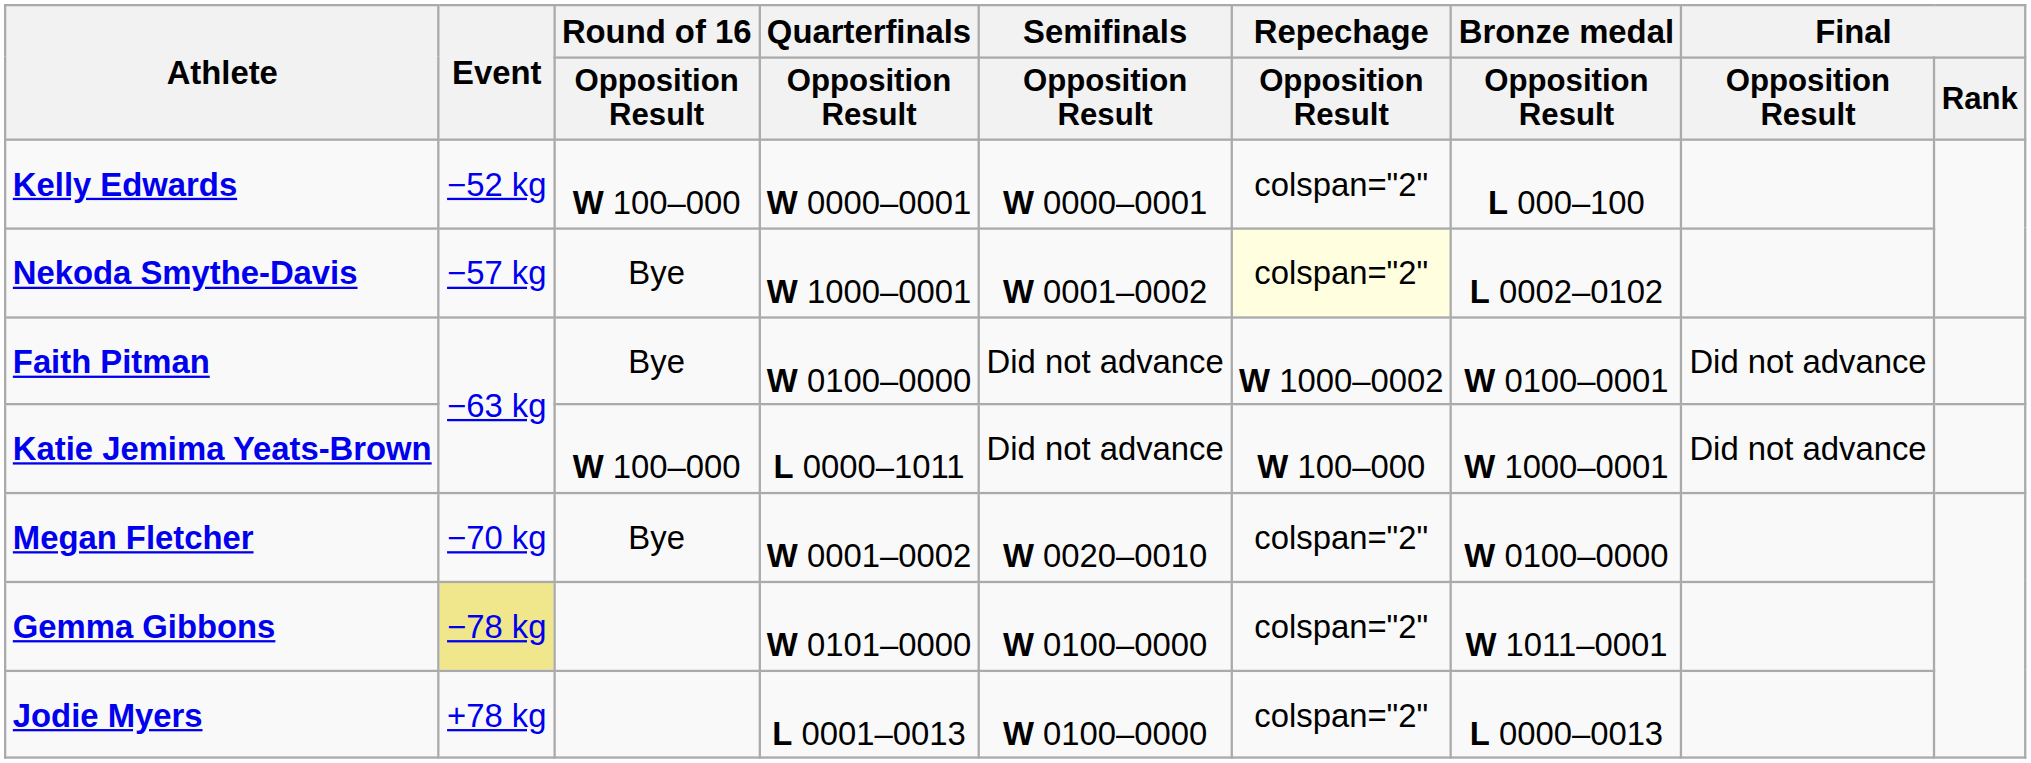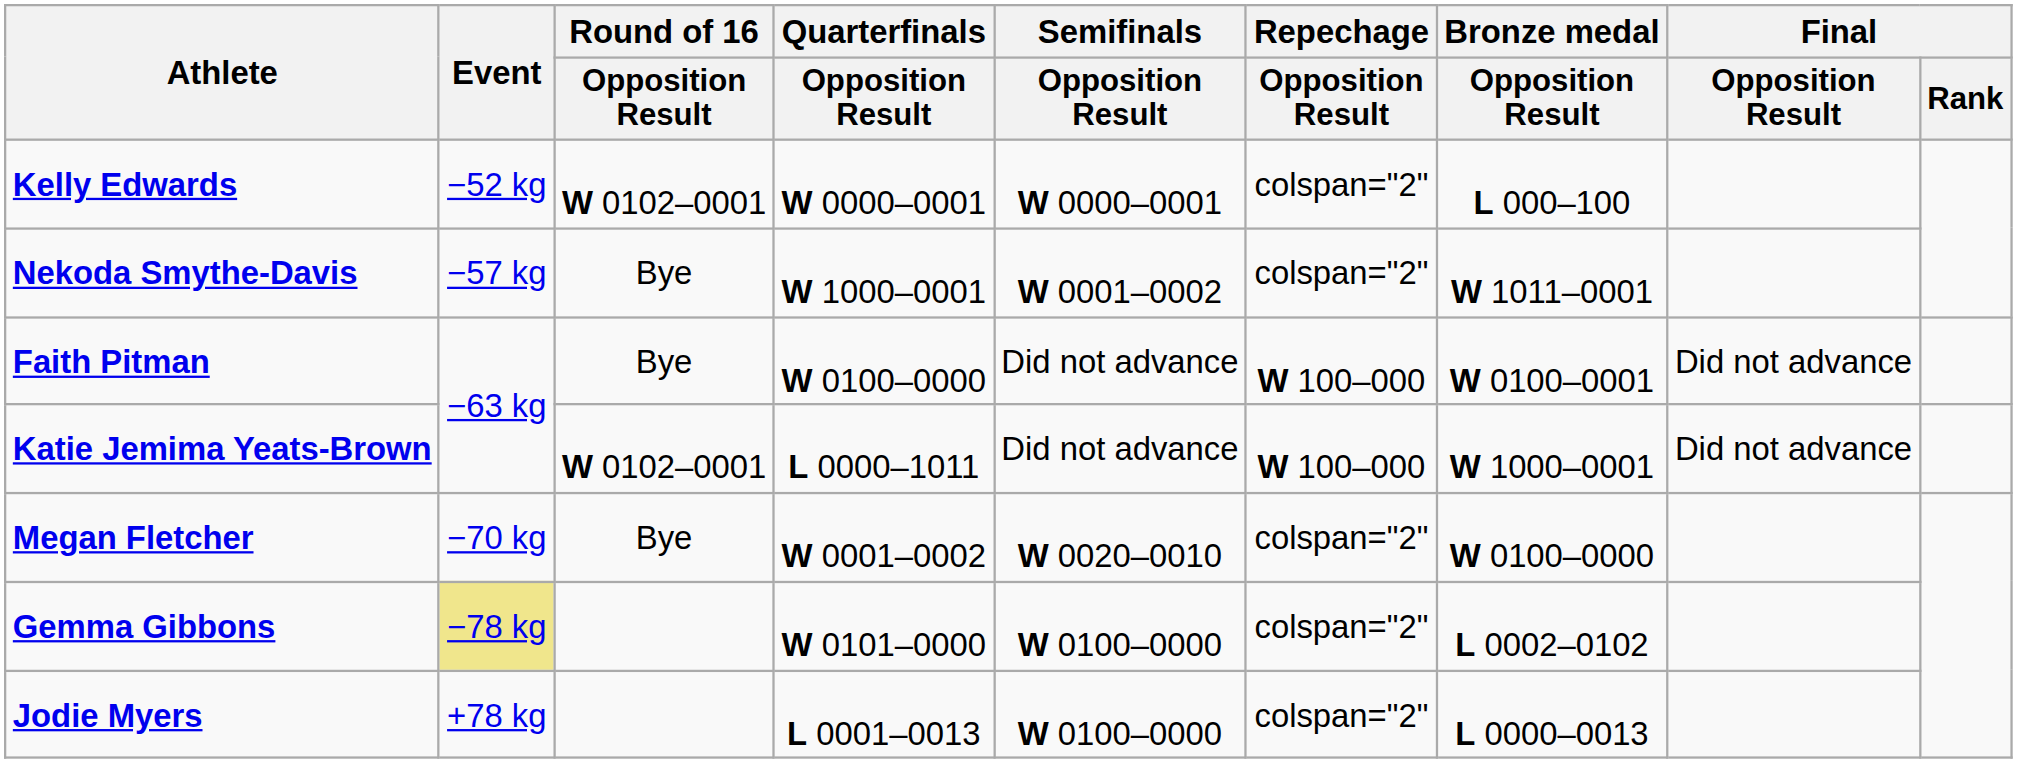(657, 203) W 100–000 -> (664, 203) W 0102–0001
(1341, 273) lightyellow background -> (1341, 273) no background
(1566, 291) L 0002–0102 -> (1552, 291) W 1011–0001
(1341, 380) W 1000–0002 -> (1341, 380) W 100–000
(657, 468) W 100–000 -> (664, 468) W 0102–0001
(1566, 645) W 1011–0001 -> (1552, 645) L 0002–0102
